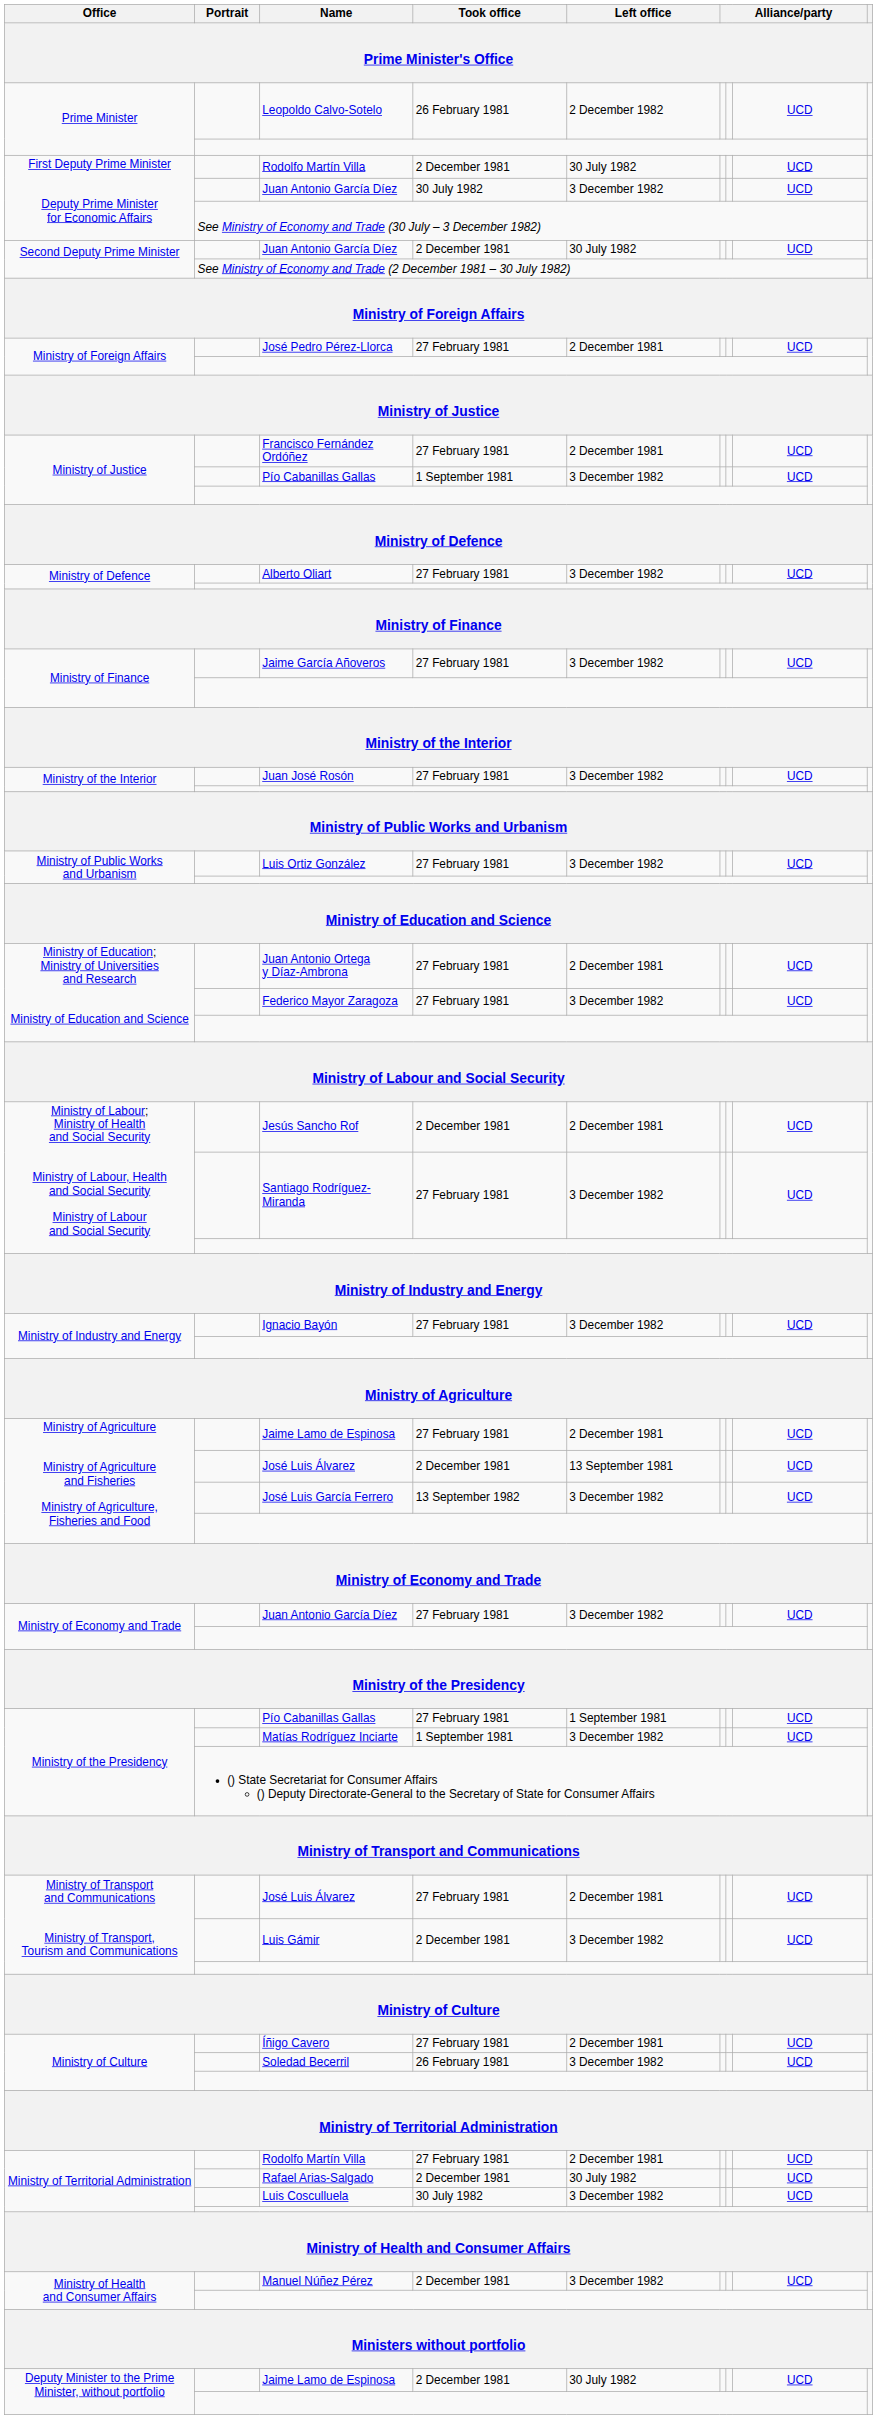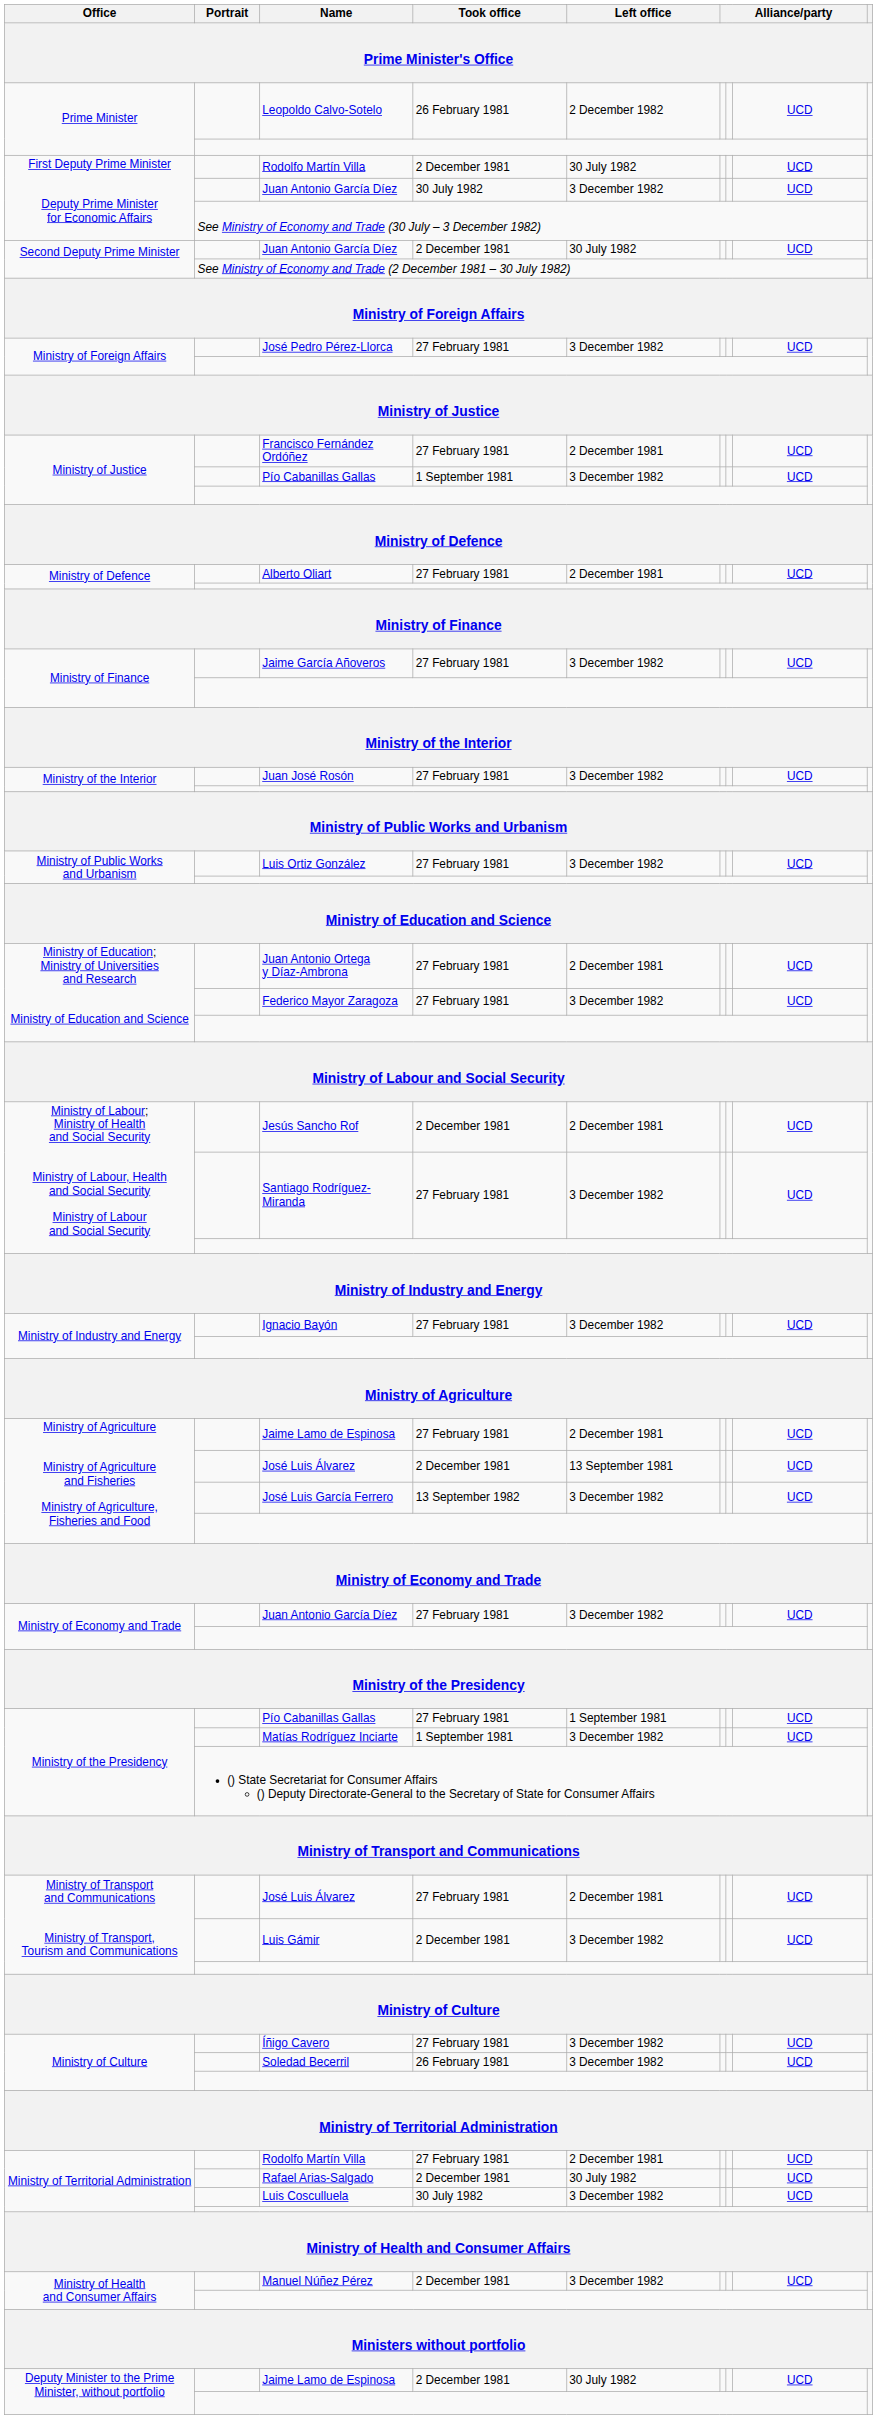(616, 347) 2 December 1981 -> (616, 347) 3 December 1982
(616, 574) 3 December 1982 -> (616, 574) 2 December 1981
(616, 2043) 2 December 1981 -> (616, 2043) 3 December 1982
